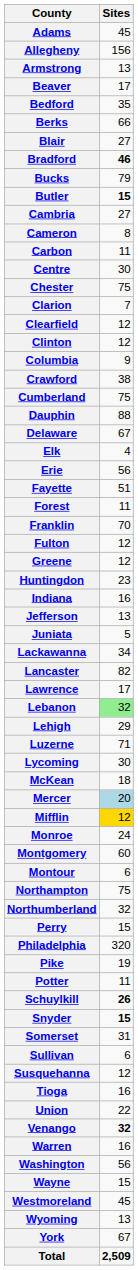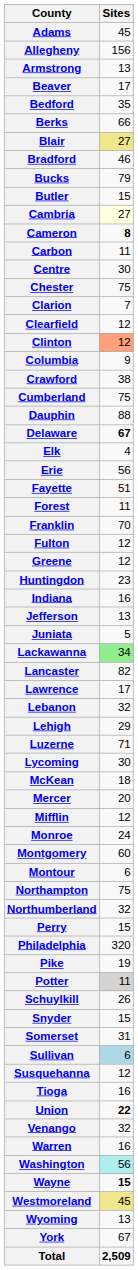(124, 141) no background -> (124, 141) khaki background
(124, 159) bold -> (124, 159) normal
(124, 196) bold -> (124, 196) normal
(124, 214) no background -> (124, 214) lightyellow background
(128, 232) normal -> (128, 232) bold
(124, 342) no background -> (124, 342) lightsalmon background
(124, 433) normal -> (124, 433) bold
(124, 653) no background -> (124, 653) lightgreen background
(124, 707) lightgreen background -> (124, 707) no background
(124, 799) lightblue background -> (124, 799) no background
(124, 817) gold background -> (124, 817) no background
(125, 981) no background -> (125, 981) lightgrey background
(124, 1000) bold -> (124, 1000) normal
(124, 1018) bold -> (124, 1018) normal
(128, 1055) no background -> (128, 1055) lightblue background
(124, 1109) normal -> (124, 1109) bold
(124, 1128) bold -> (124, 1128) normal
(124, 1164) no background -> (124, 1164) paleturquoise background
(124, 1182) normal -> (124, 1182) bold
(124, 1201) no background -> (124, 1201) khaki background
